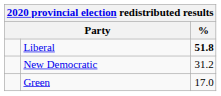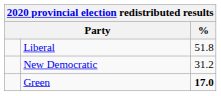(204, 47) bold -> (204, 47) normal
(204, 82) normal -> (204, 82) bold
